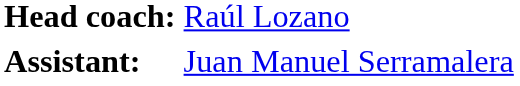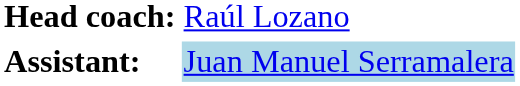(349, 61) no background -> (349, 61) lightblue background
